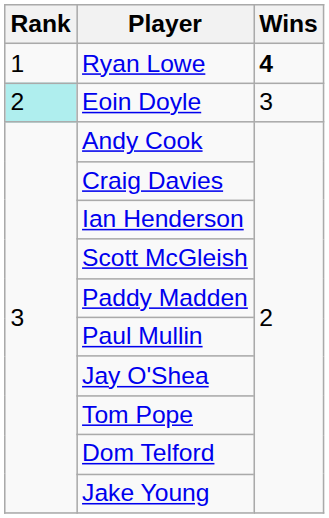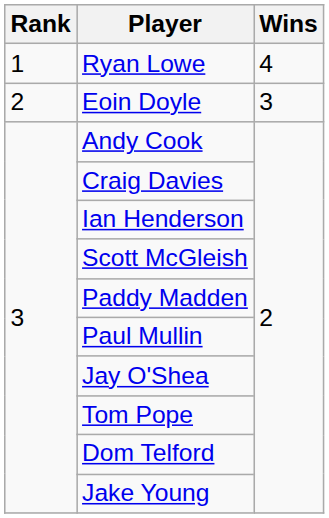(266, 63) bold -> (266, 63) normal
(17, 102) paleturquoise background -> (17, 102) no background
